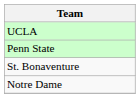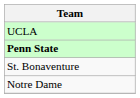(31, 48) normal -> (33, 48) bold
